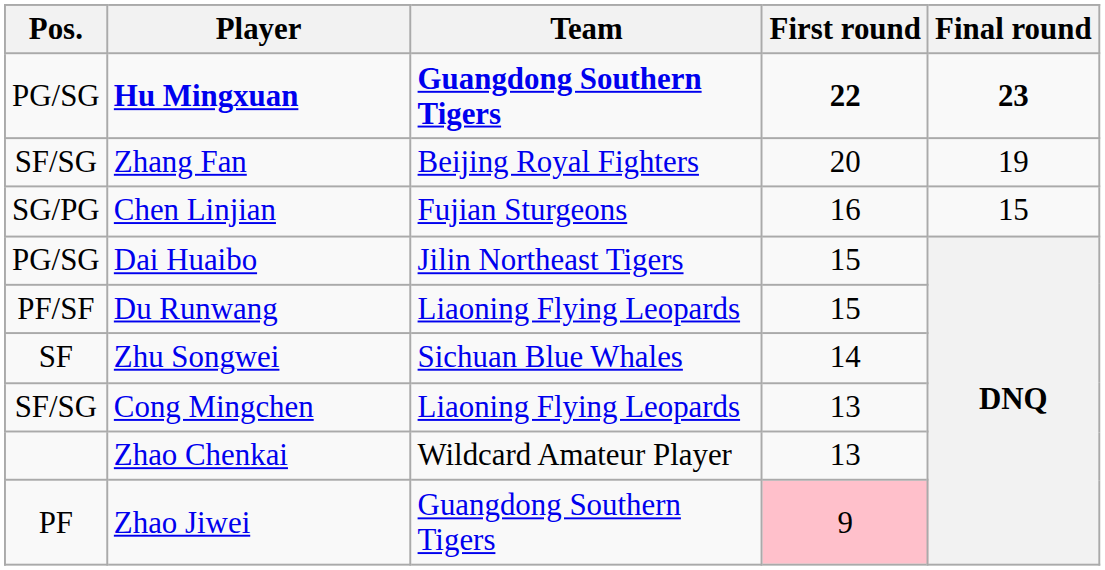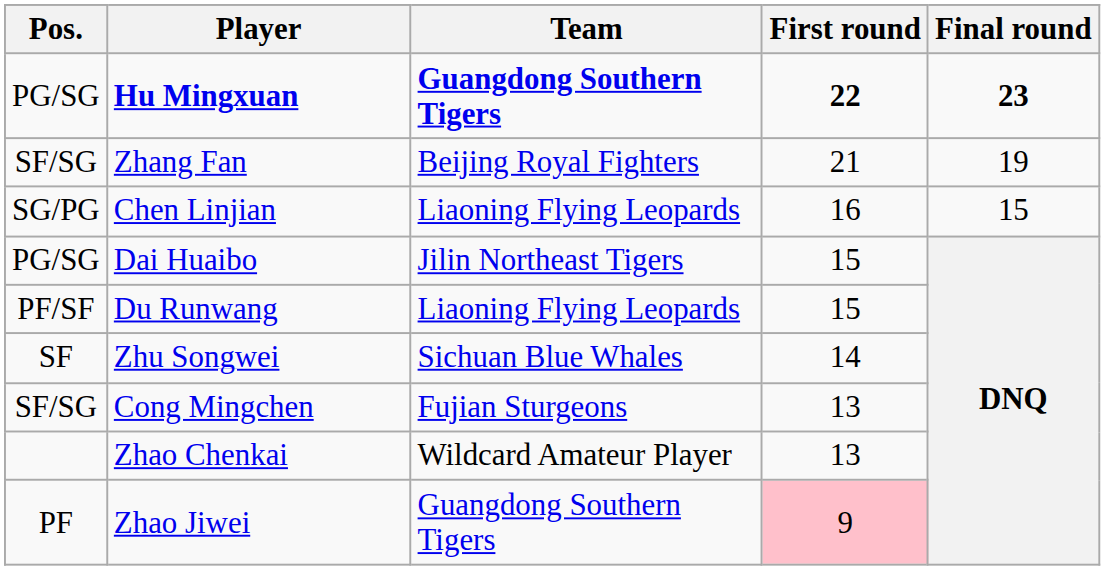(845, 161) 20 -> (845, 161) 21
(522, 210) Fujian Sturgeons -> (579, 210) Liaoning Flying Leopards
(579, 406) Liaoning Flying Leopards -> (522, 406) Fujian Sturgeons
